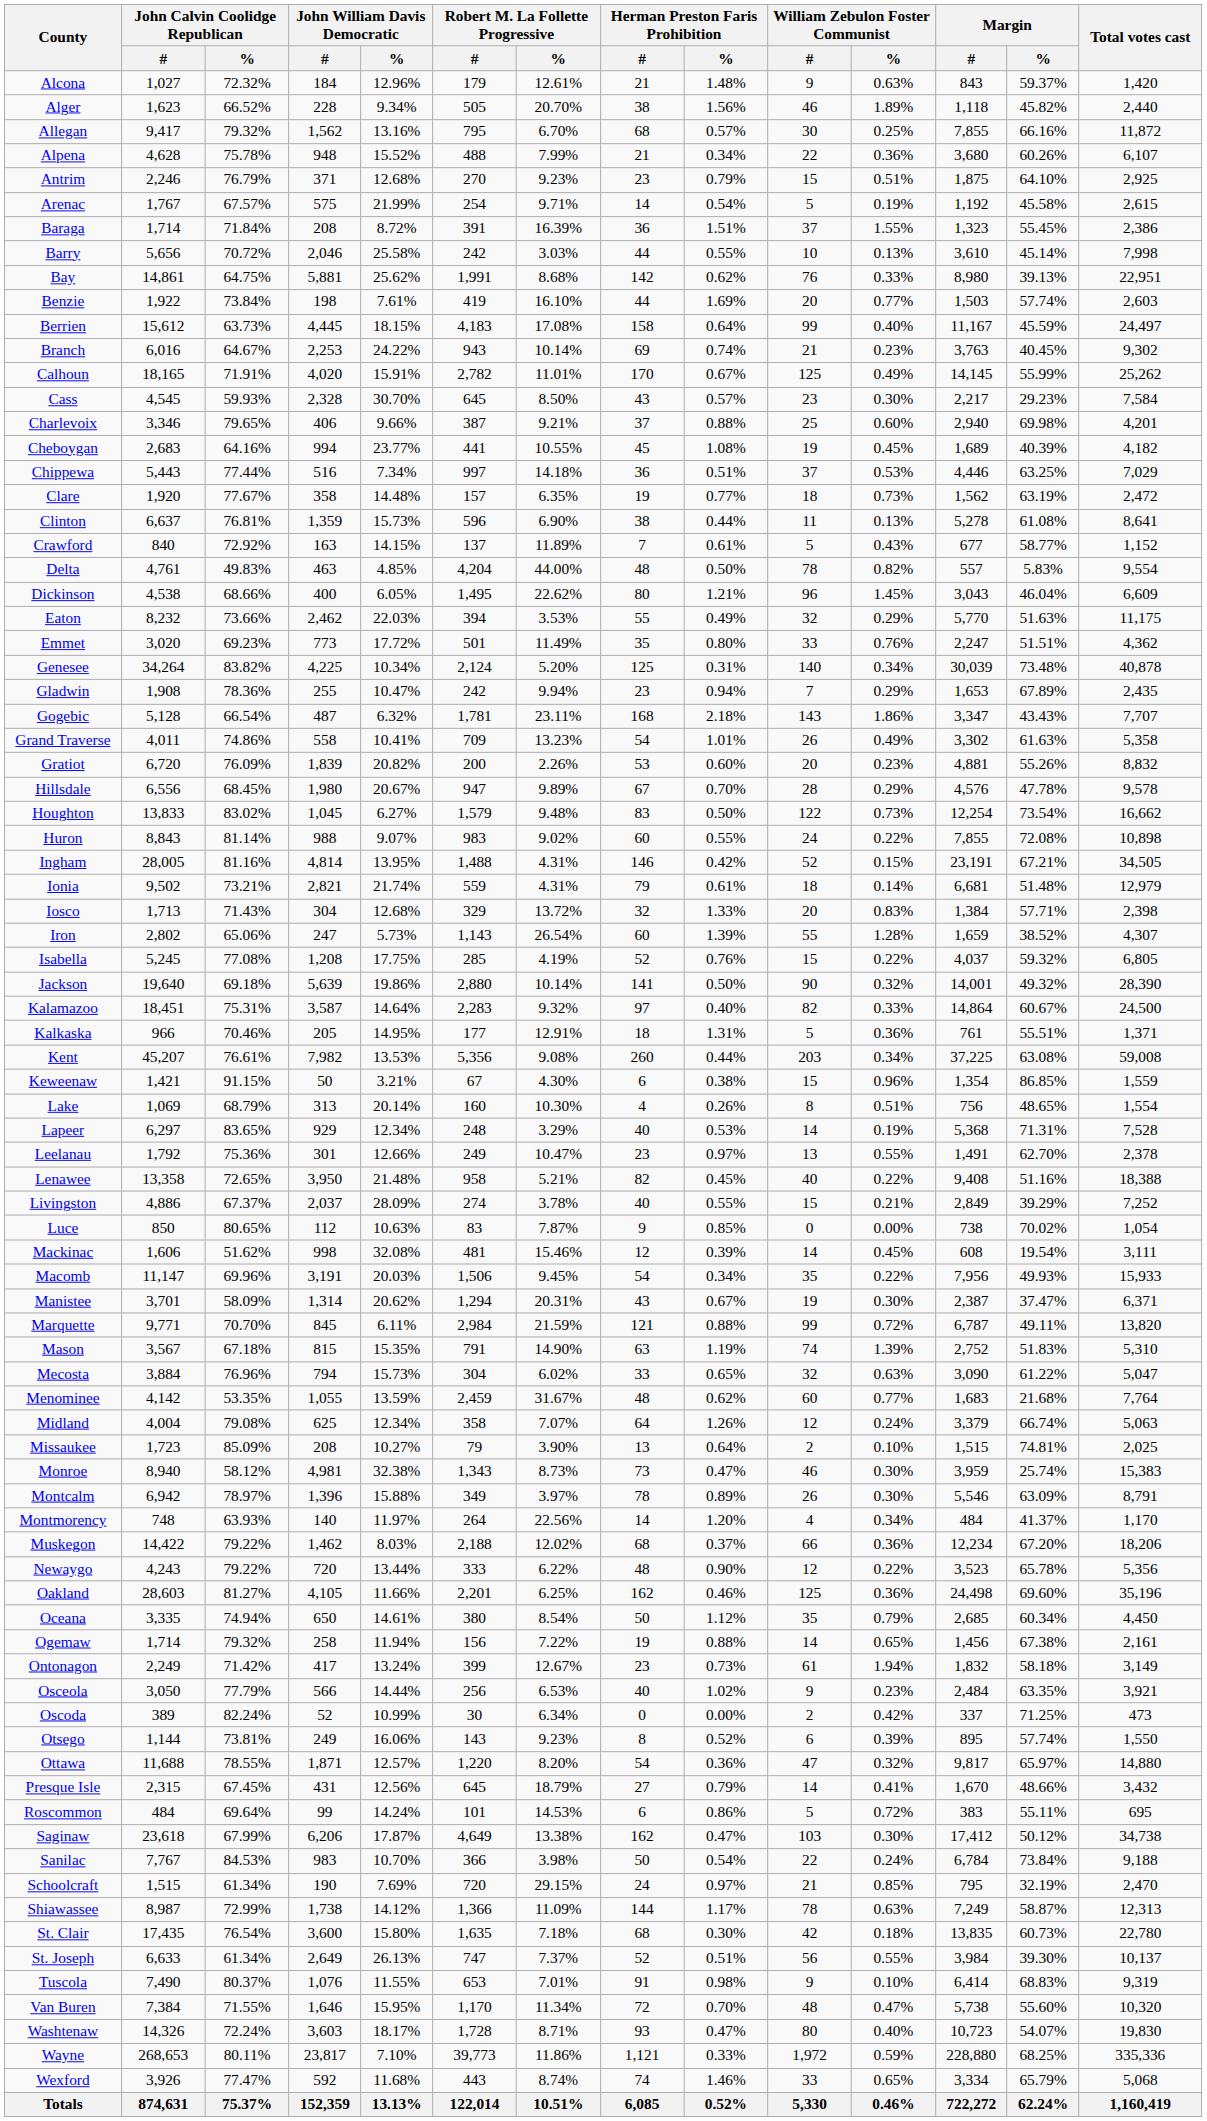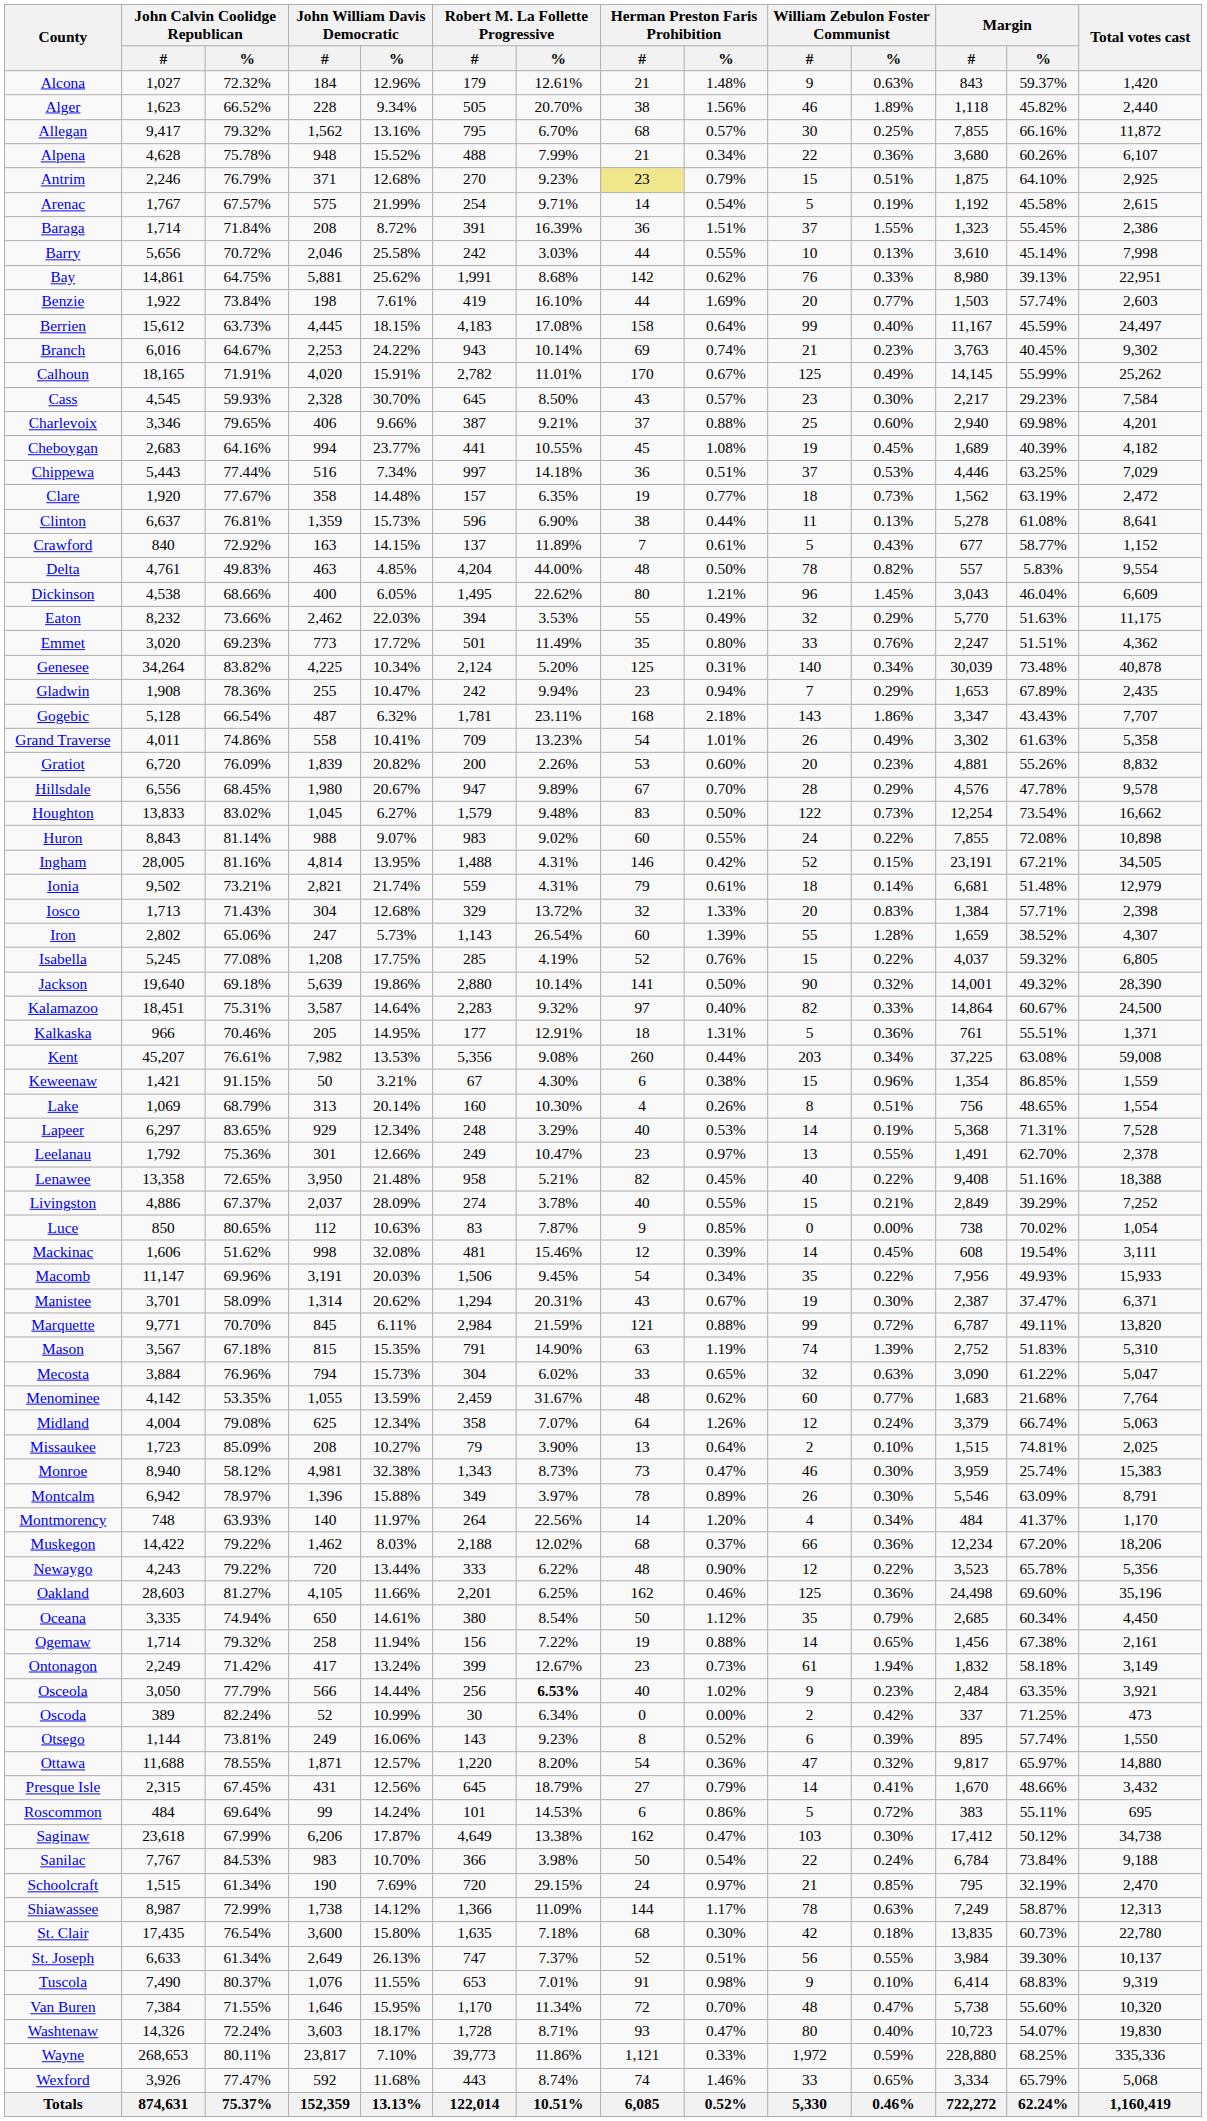(642, 180) no background -> (642, 180) khaki background
(558, 1690) normal -> (558, 1690) bold
